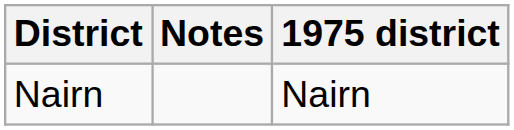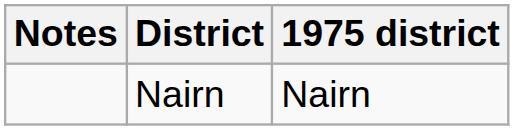columns swapped: (78, 34) <-> (212, 34)
